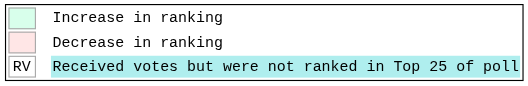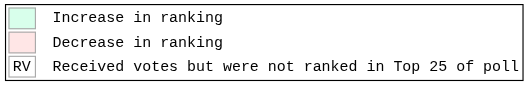(286, 67) paleturquoise background -> (286, 67) no background
